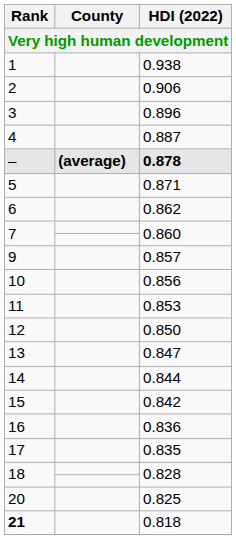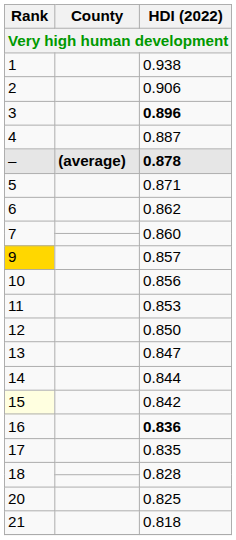(162, 112) normal -> (162, 112) bold
(12, 257) no background -> (12, 257) gold background
(16, 402) no background -> (16, 402) lightyellow background
(162, 426) normal -> (162, 426) bold
(16, 522) bold -> (16, 522) normal
